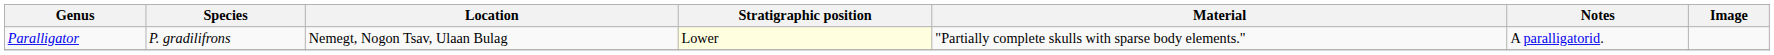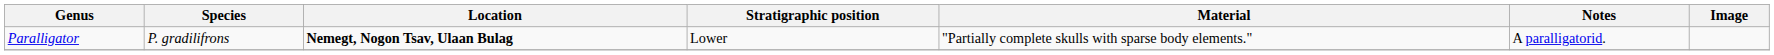(408, 38) normal -> (410, 38) bold
(700, 38) lightyellow background -> (709, 38) no background
